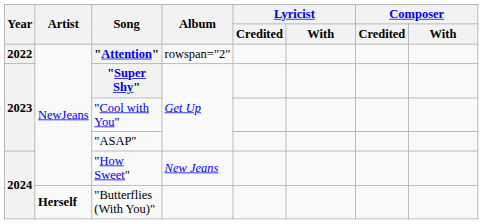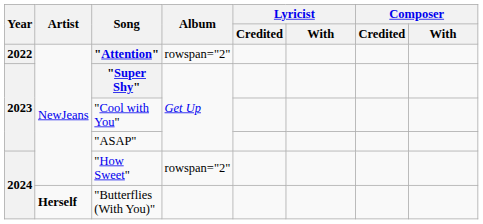(191, 168) New Jeans -> (197, 168) rowspan="2"
